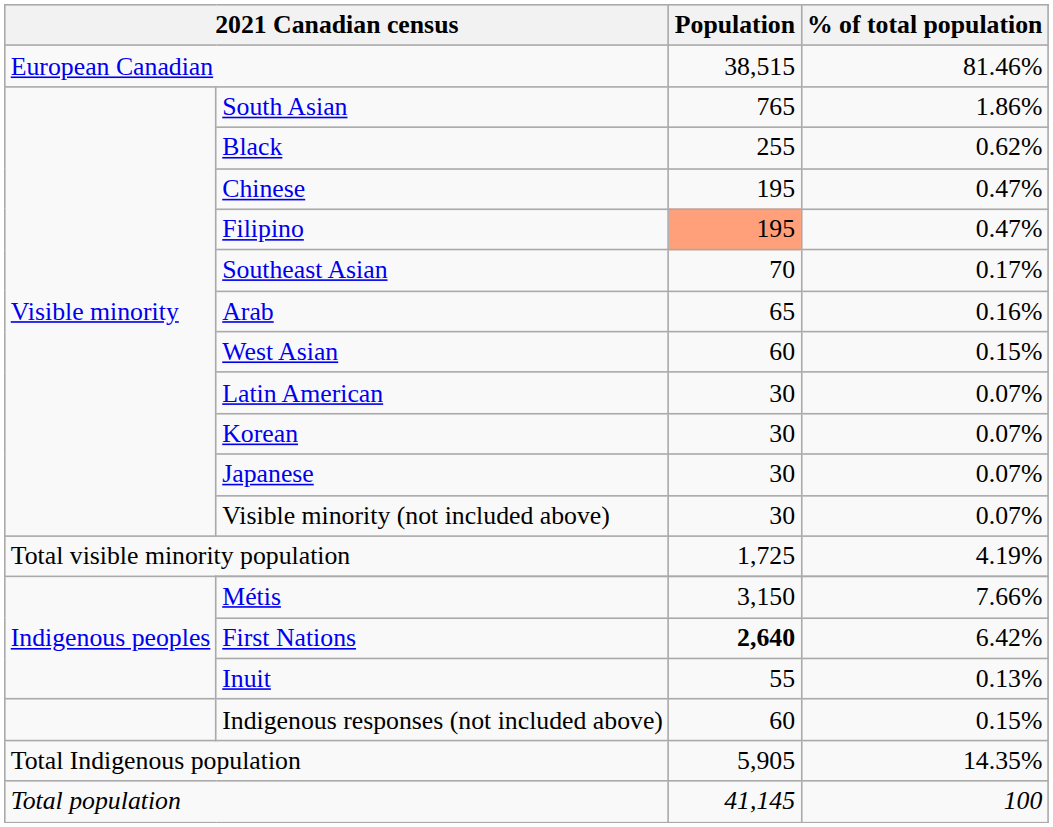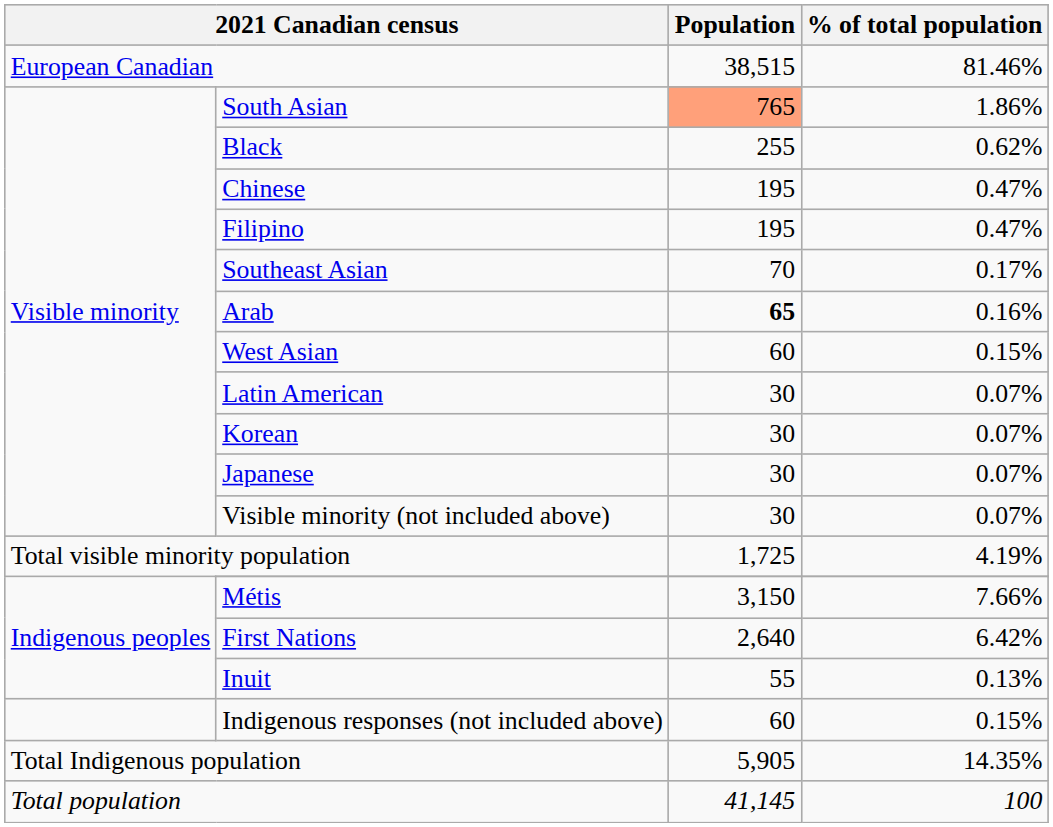(776, 106) no background -> (776, 106) lightsalmon background
(776, 229) lightsalmon background -> (776, 229) no background
(782, 310) normal -> (782, 310) bold
(766, 637) bold -> (766, 637) normal
